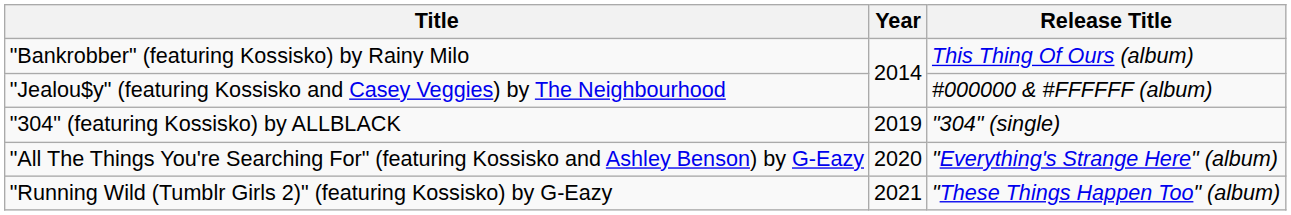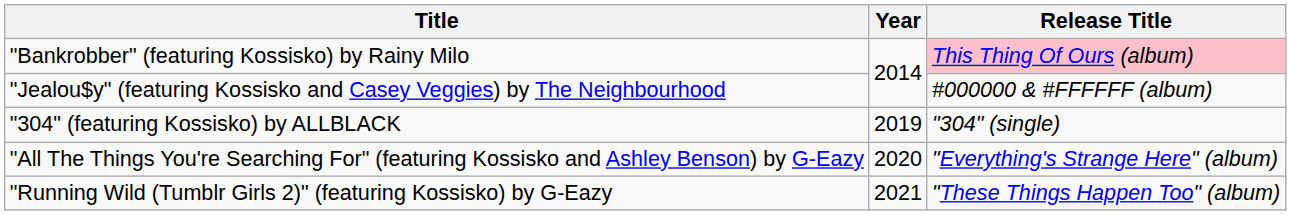(1063, 55) no background -> (1063, 55) pink background
